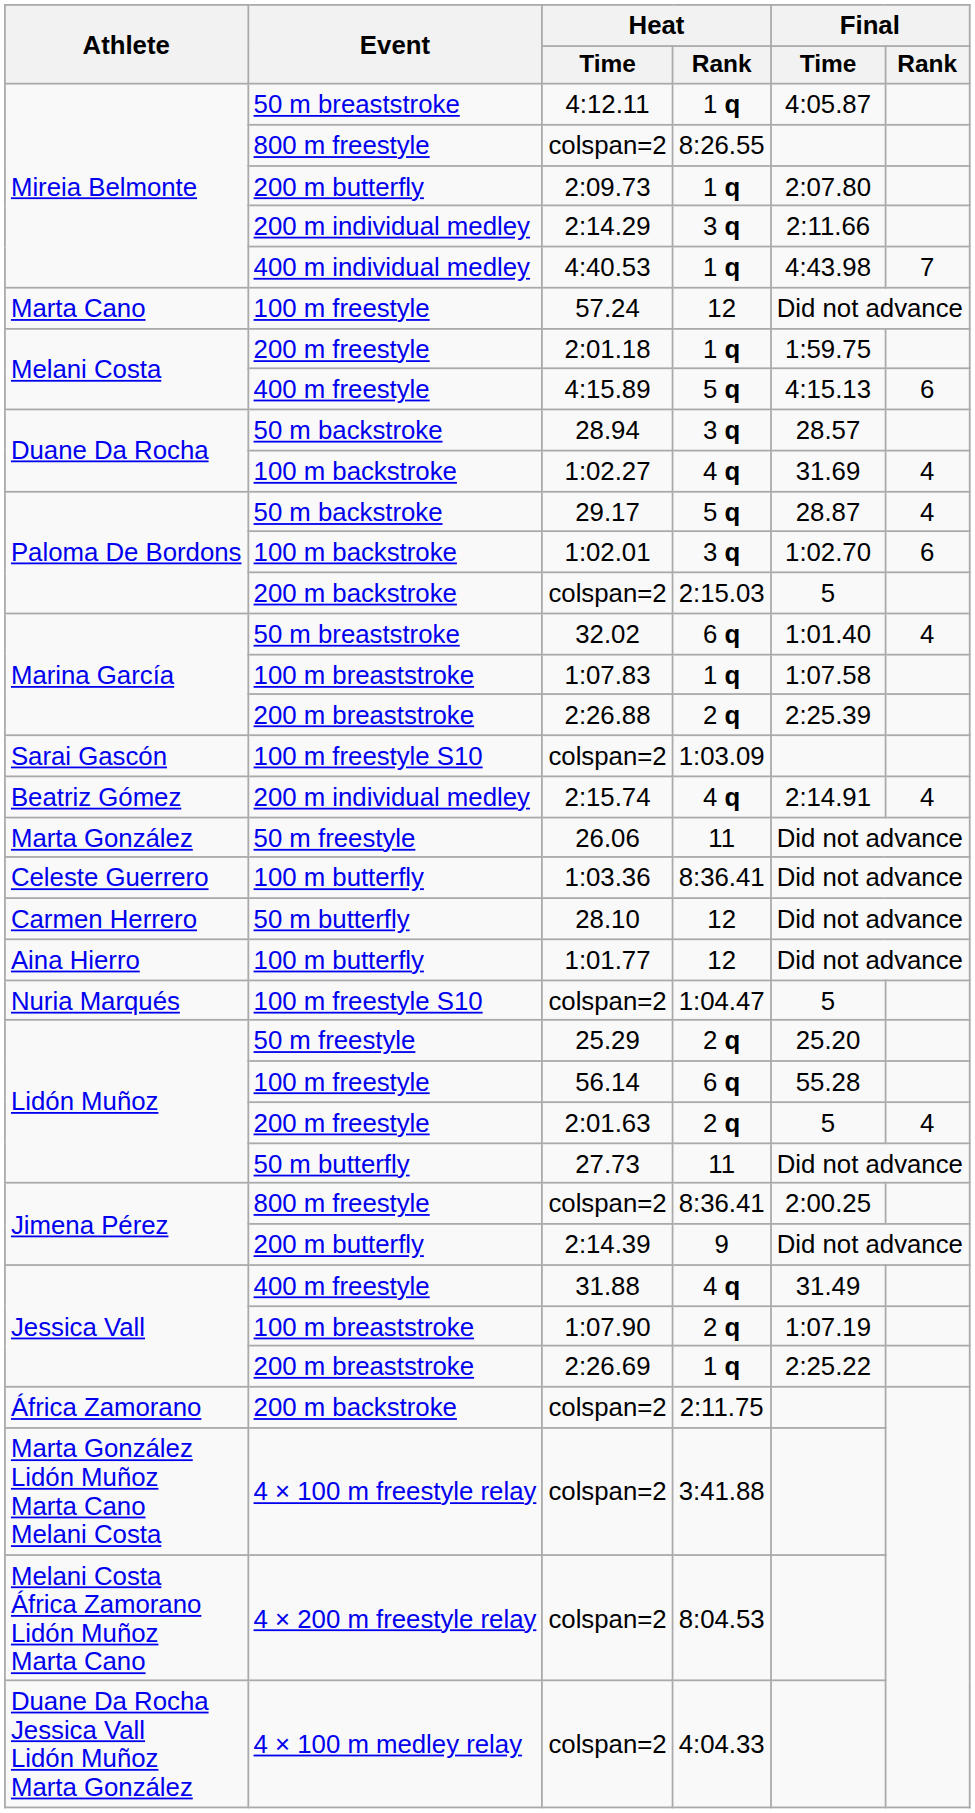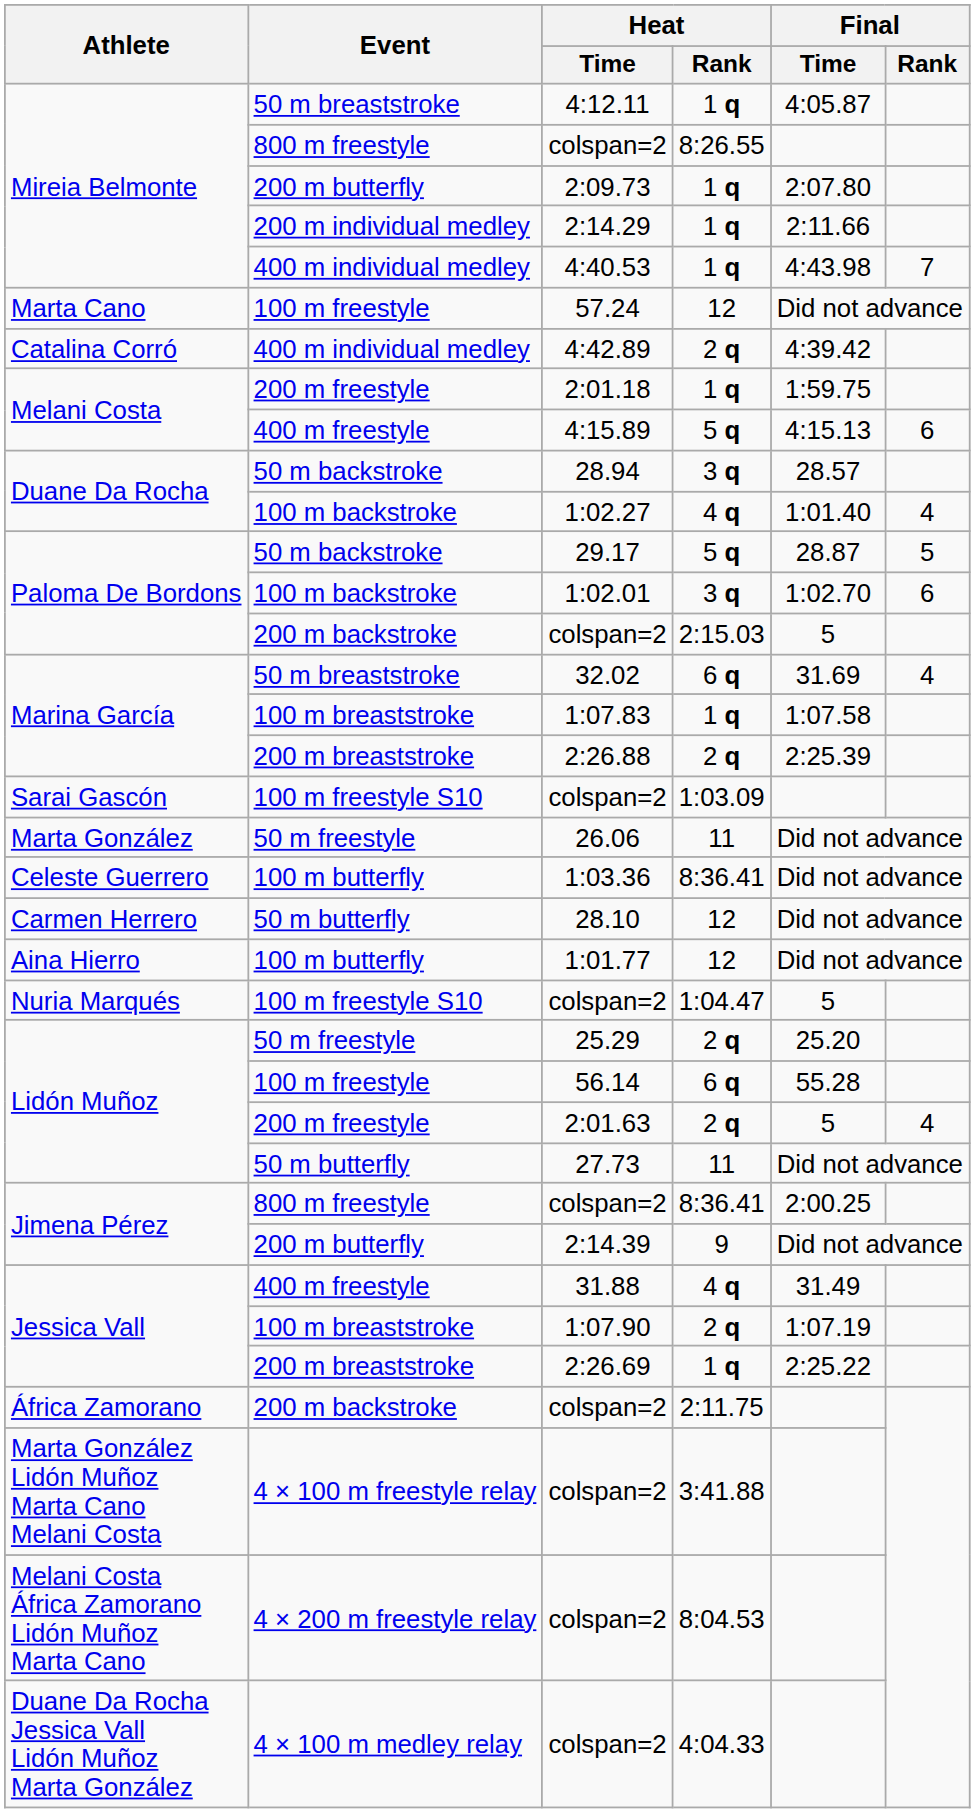(722, 227) 3 q -> (722, 227) 1 q
+ row: (94, 349)
(828, 471) 31.69 -> (828, 512) 1:01.40
(927, 512) 4 -> (927, 553) 5
(828, 634) 1:01.40 -> (828, 675) 31.69
- row: (96, 797)
